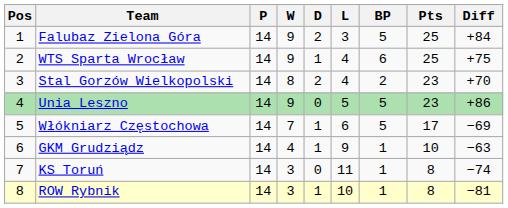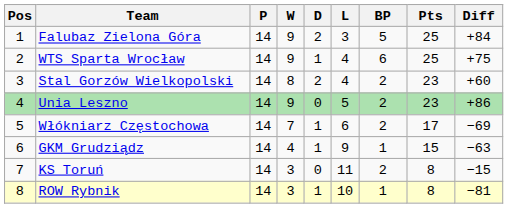(479, 82) +70 -> (479, 82) +60
(383, 104) 5 -> (383, 104) 2
(383, 126) 5 -> (383, 126) 2
(431, 148) 10 -> (431, 148) 15
(383, 170) 1 -> (383, 170) 2
(479, 170) −74 -> (479, 170) −15
